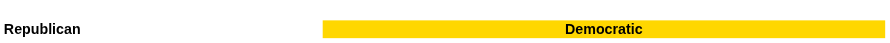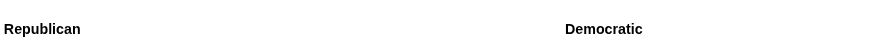(604, 29) gold background -> (604, 29) no background
